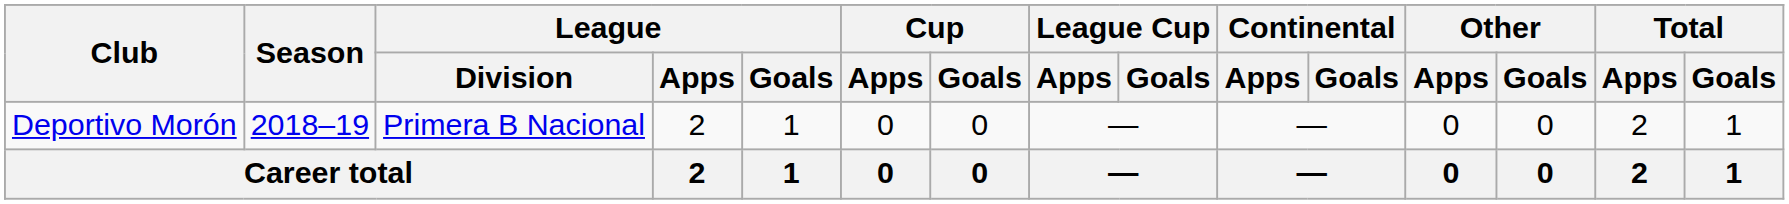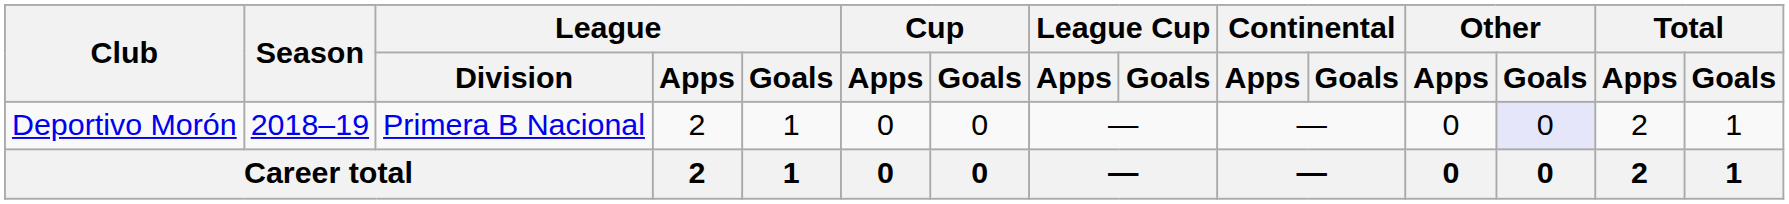(1545, 125) no background -> (1545, 125) lavender background
